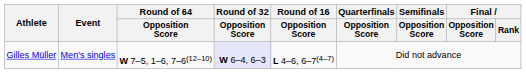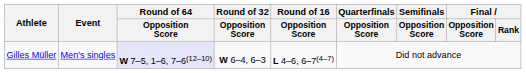(166, 60) no background -> (166, 60) lavender background
(243, 60) lavender background -> (243, 60) no background
